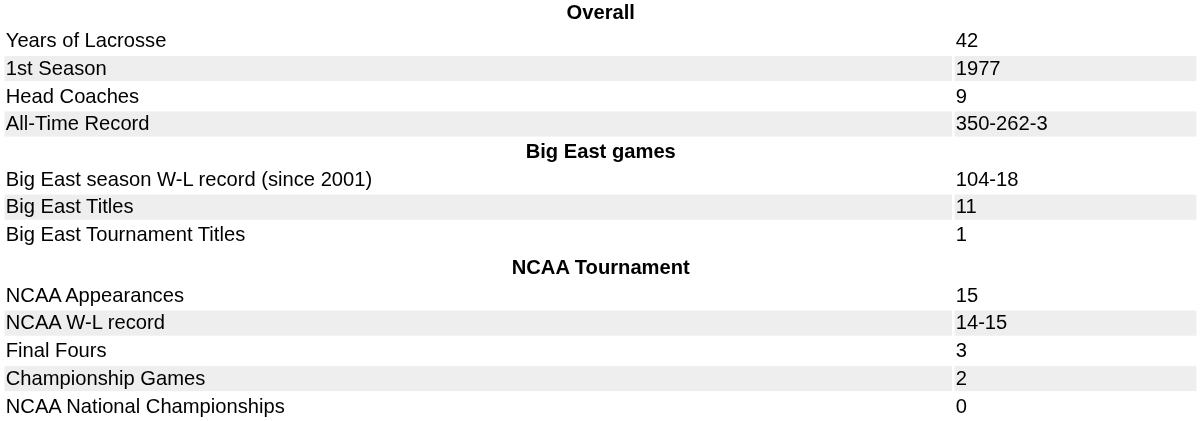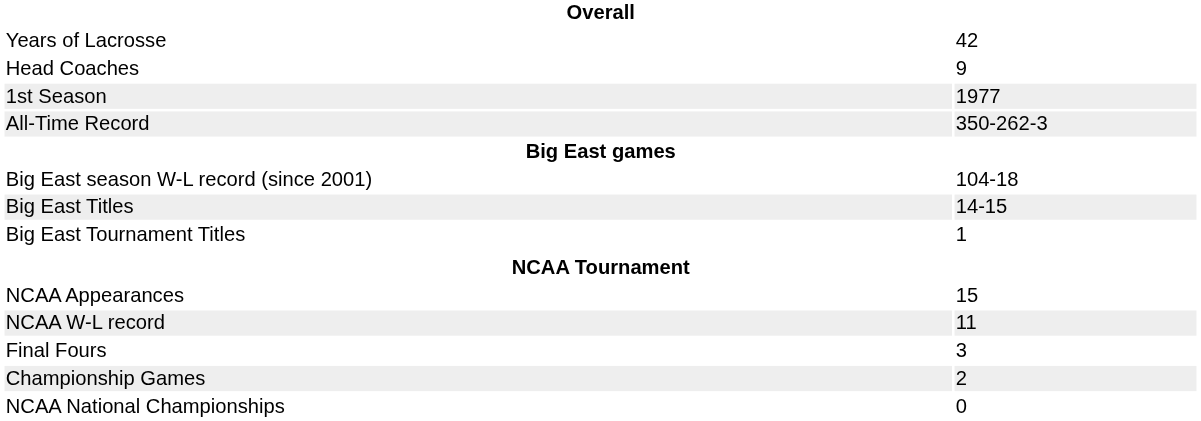rows swapped: (56, 68) <-> (72, 96)
(966, 207) 11 -> (981, 207) 14-15
(981, 322) 14-15 -> (966, 322) 11
